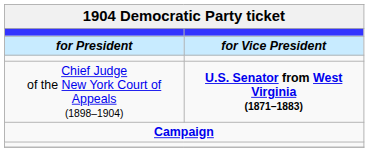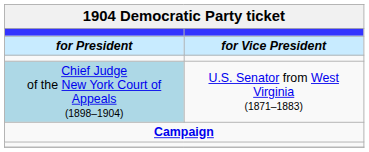(94, 92) no background -> (94, 92) lightblue background
(274, 92) bold -> (274, 92) normal
